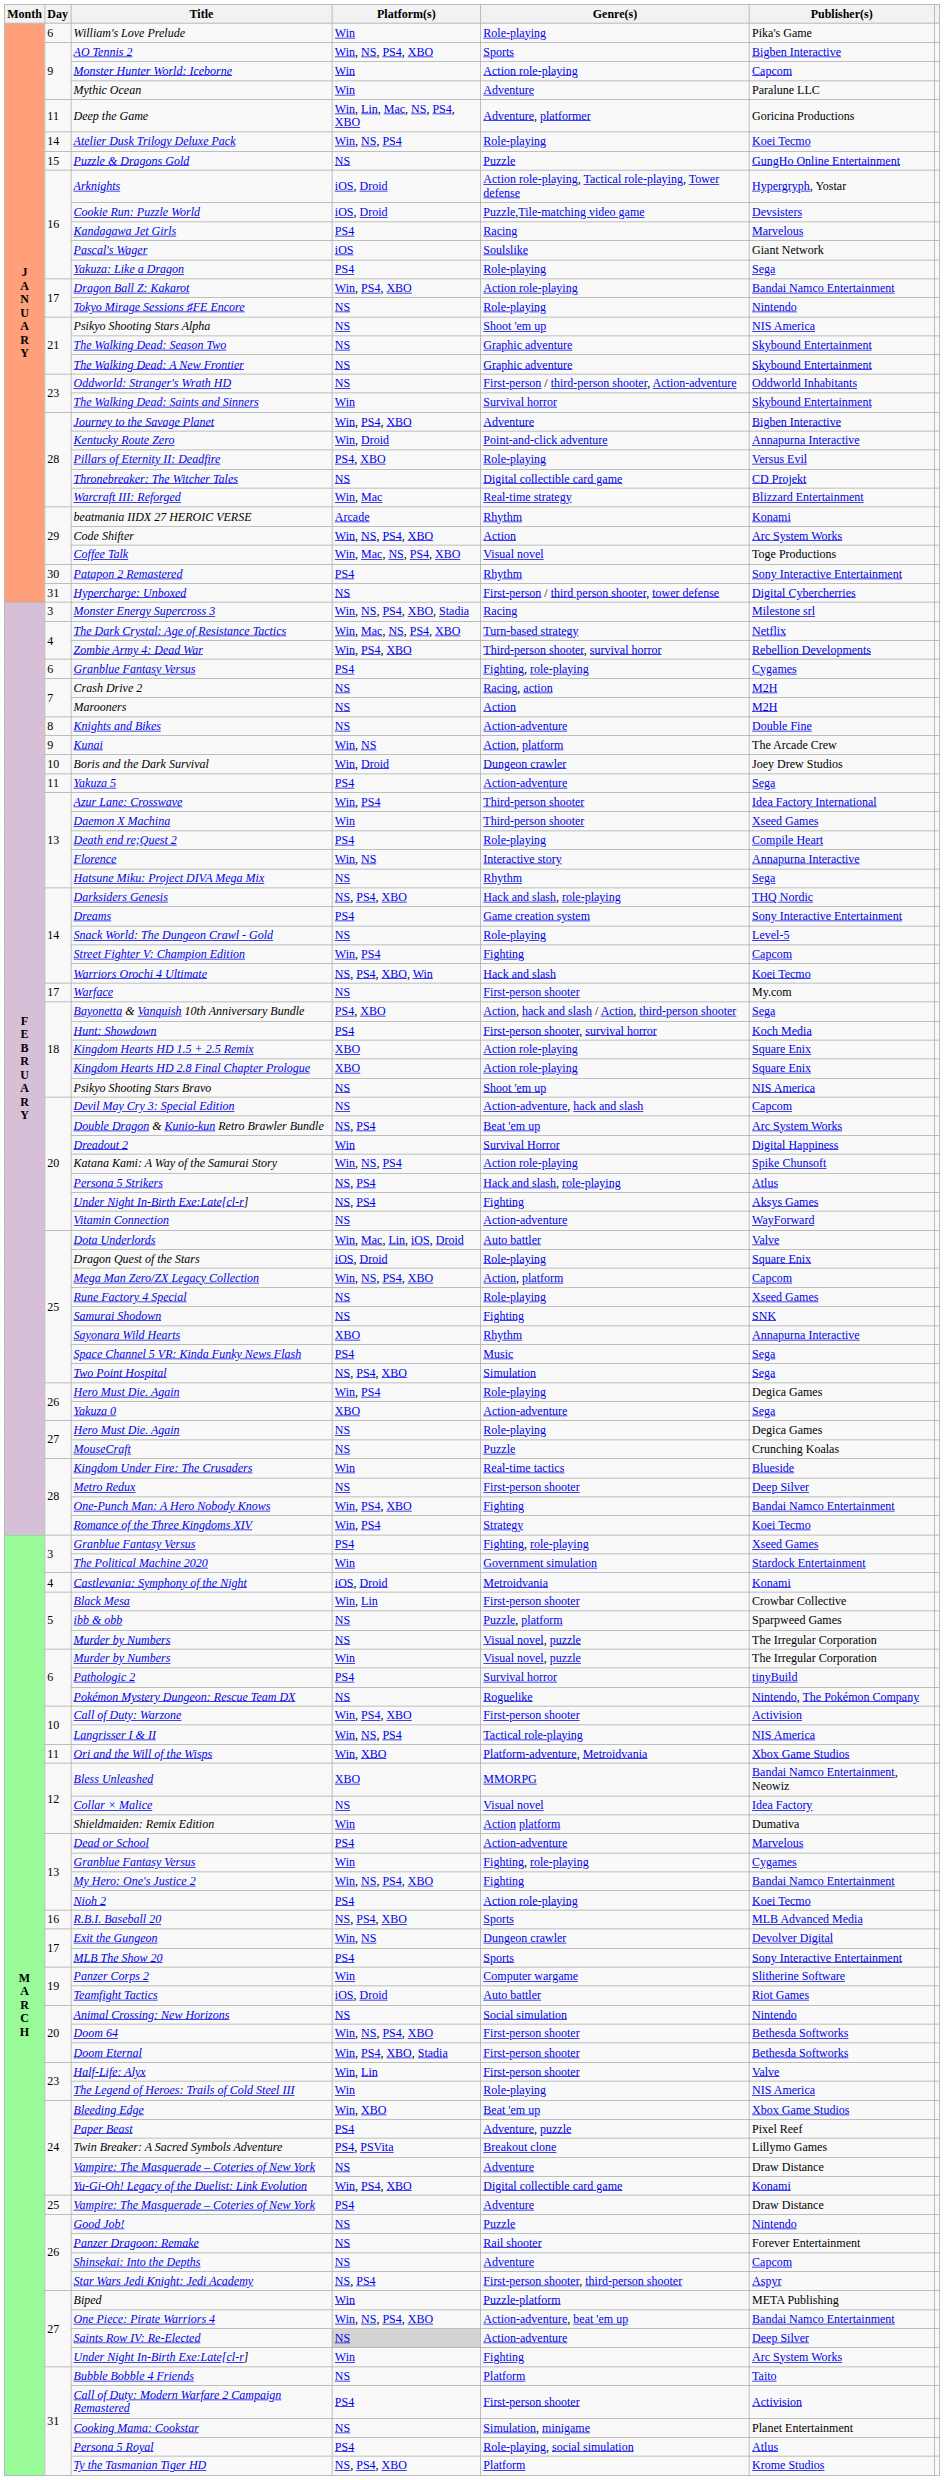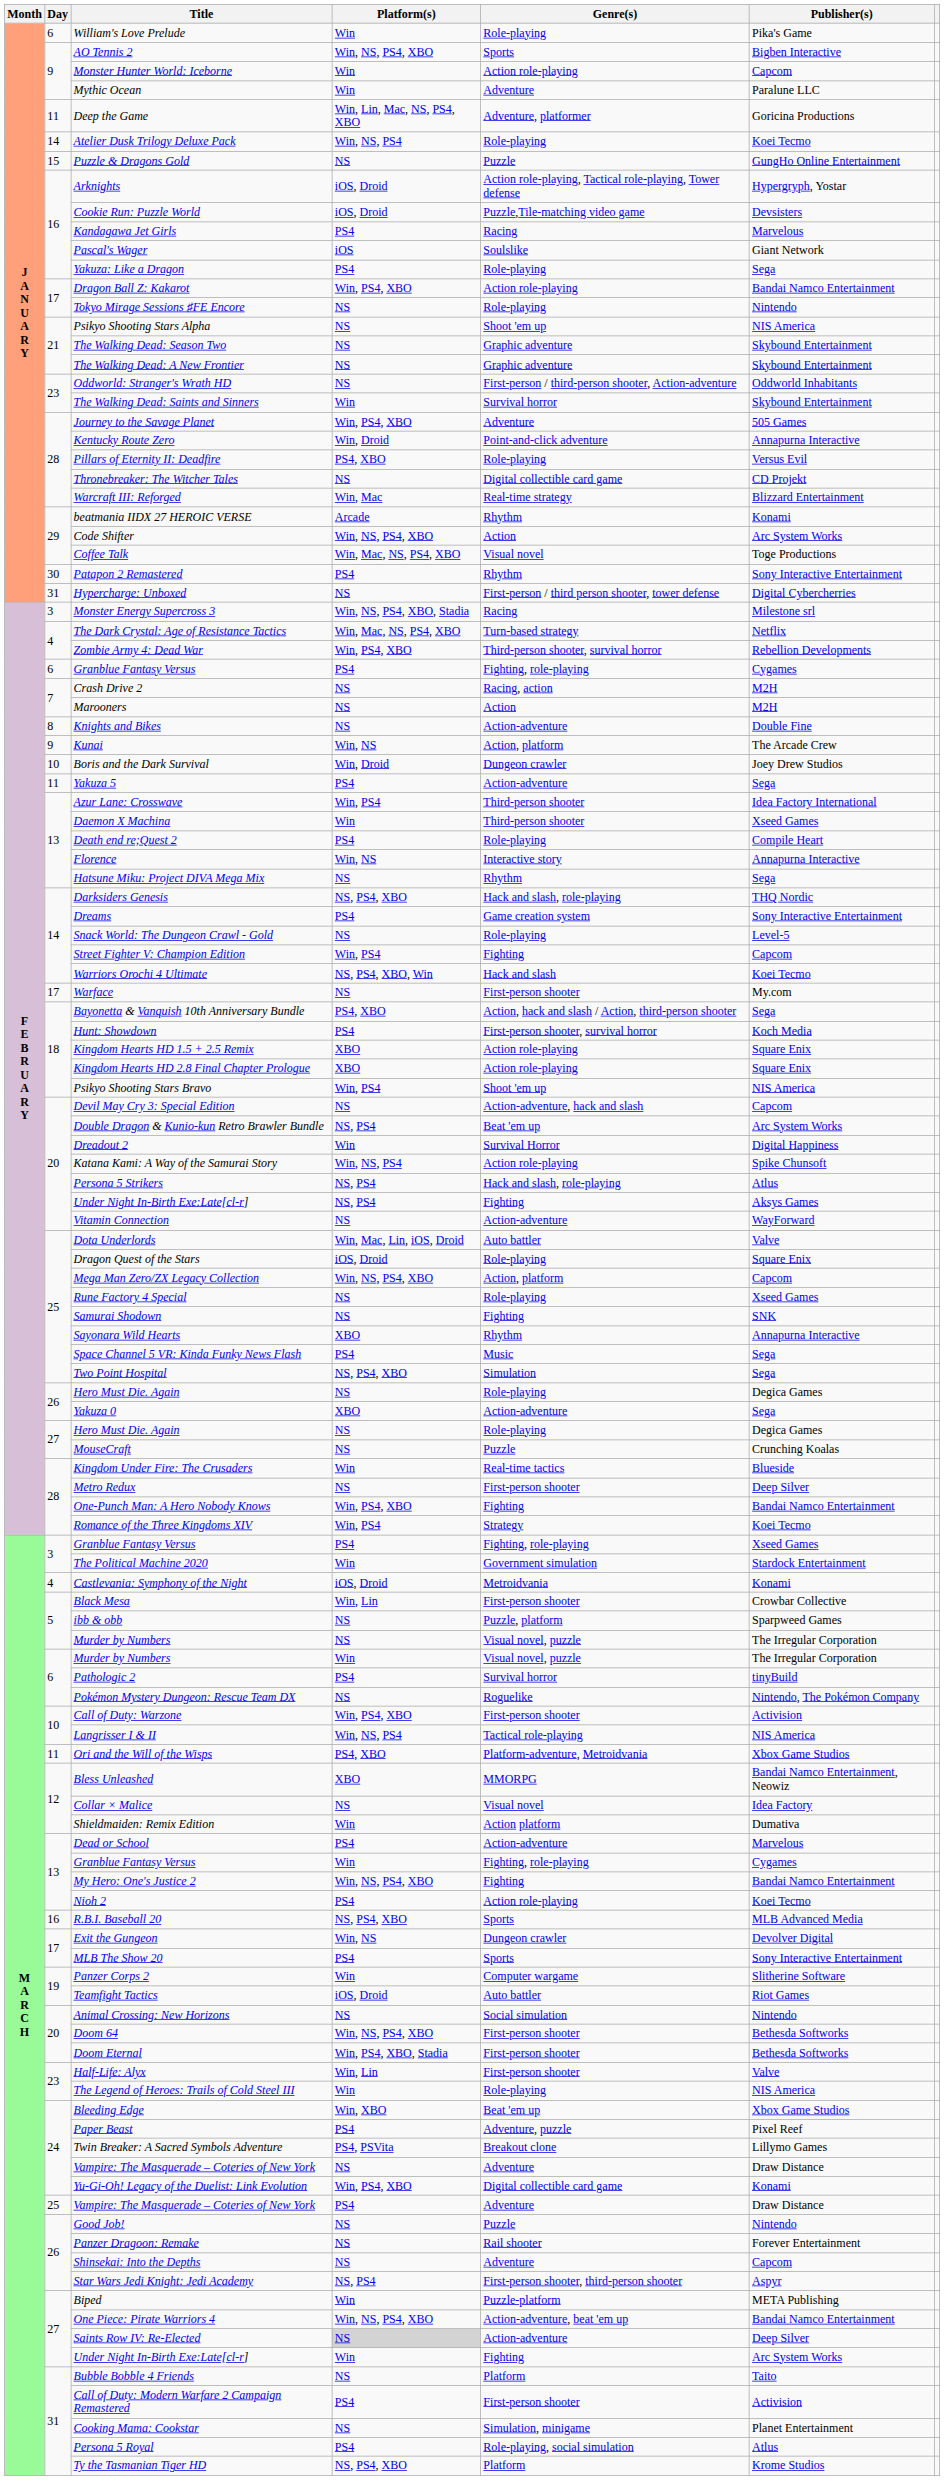(797, 421) Bigben Interactive -> (779, 421) 505 Games
(343, 1087) NS -> (358, 1087) Win, PS4
(358, 1392) Win, PS4 -> (343, 1392) NS
(361, 1753) Win, XBO -> (360, 1753) PS4, XBO
